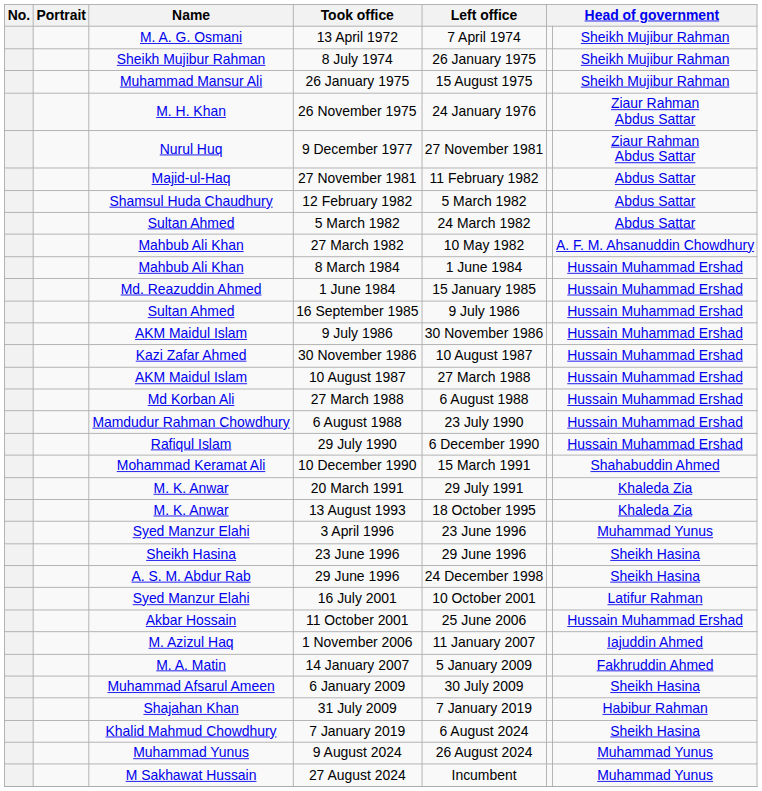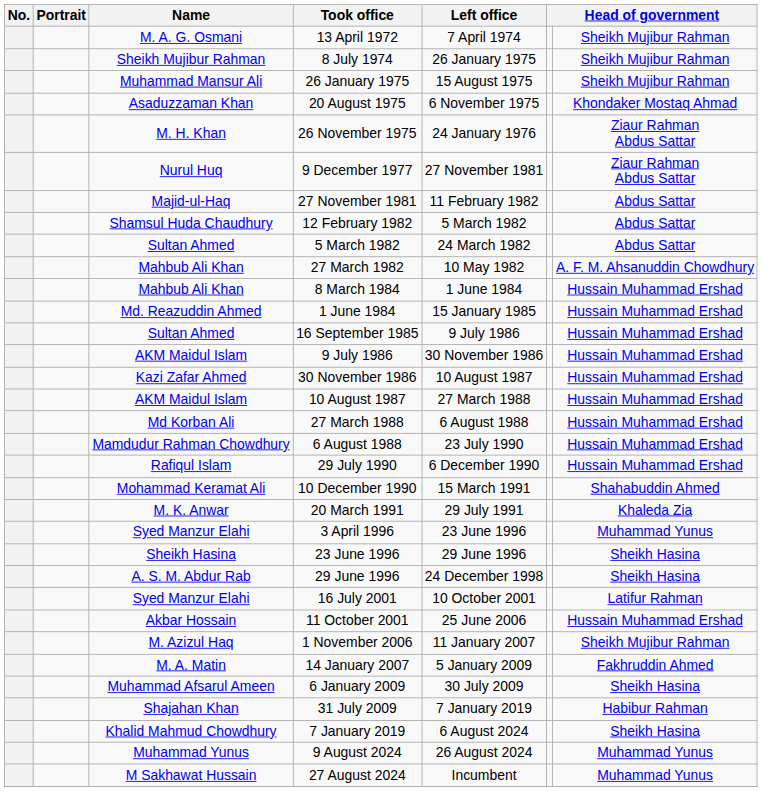+ row: (357, 103)
- row: (357, 510)
(655, 642) Iajuddin Ahmed -> (655, 642) Sheikh Mujibur Rahman
